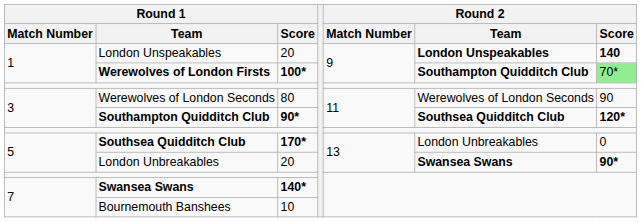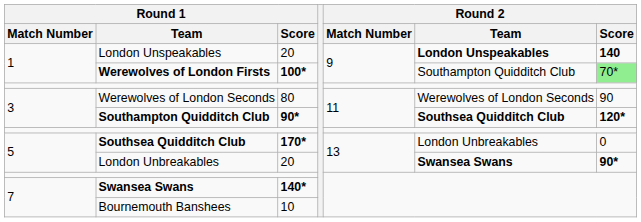(503, 72) bold -> (496, 72) normal
